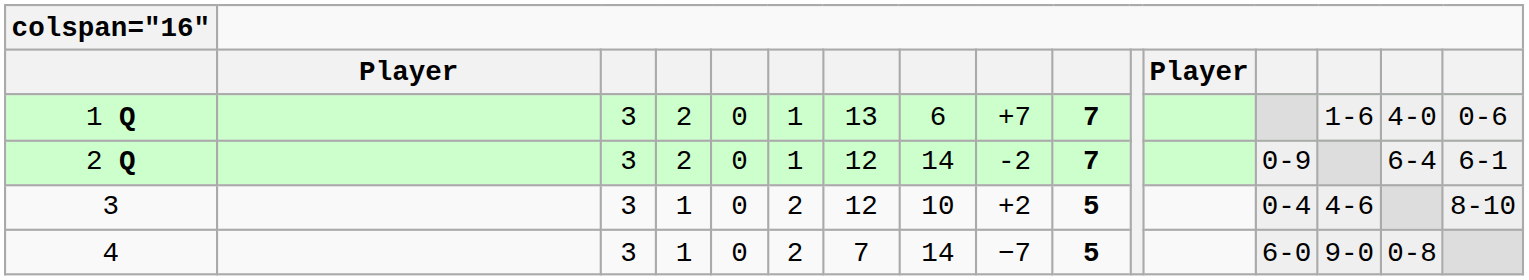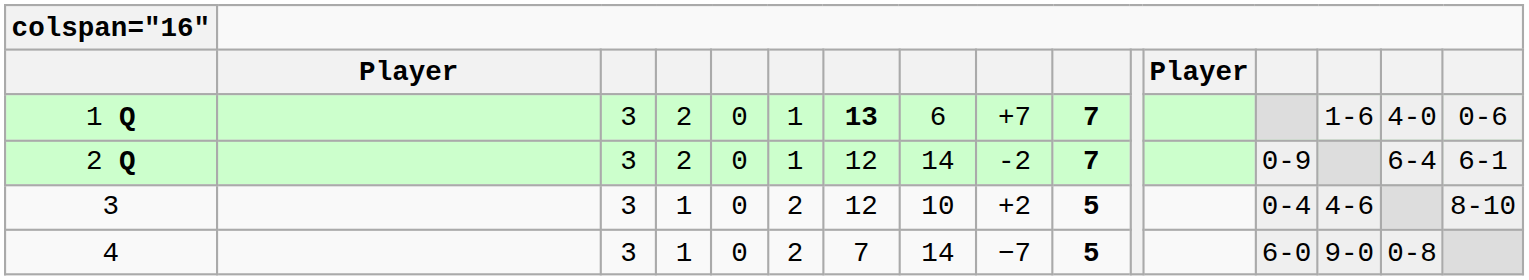(861, 117) normal -> (861, 117) bold
